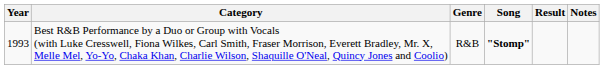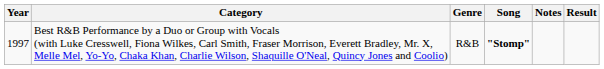columns swapped: (550, 13) <-> (583, 13)
(18, 43) 1993 -> (18, 43) 1997
